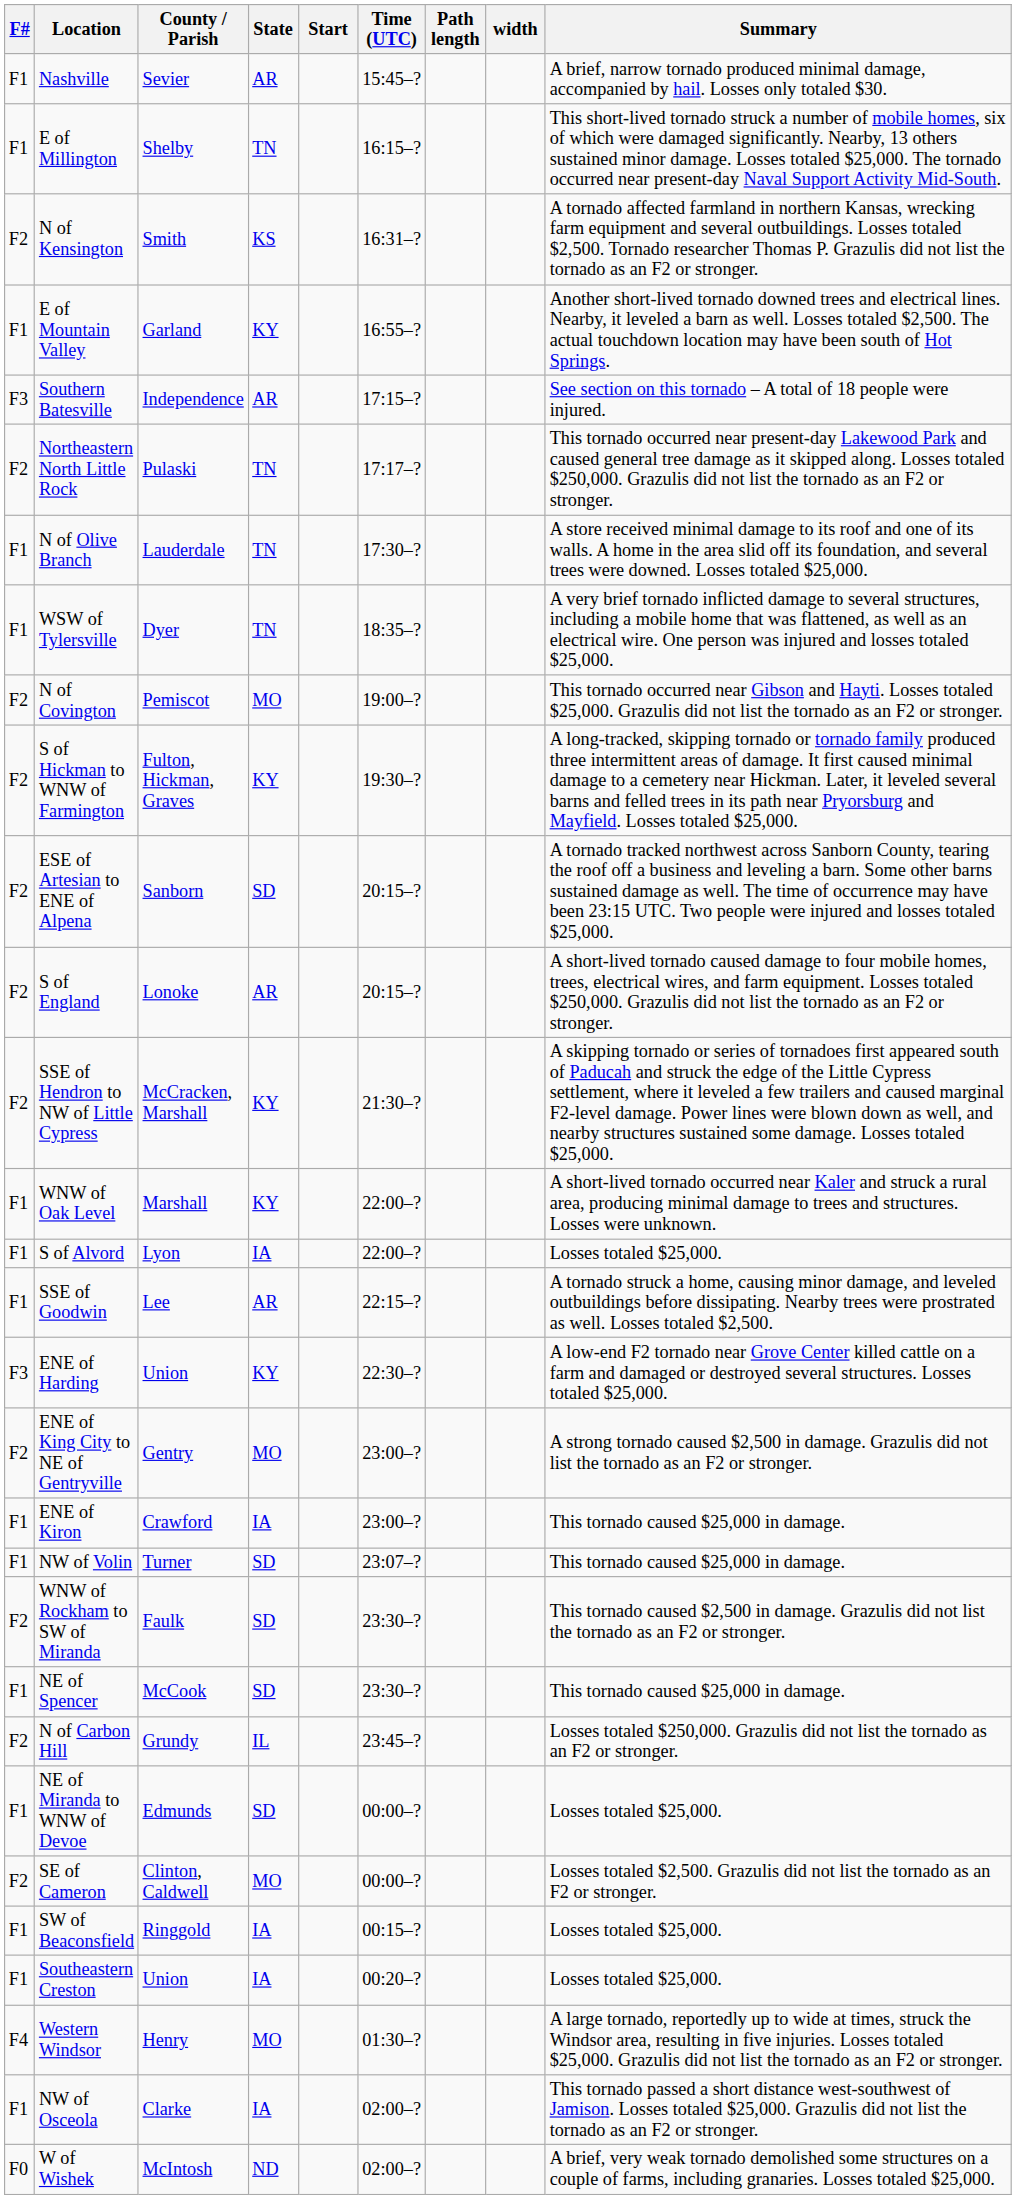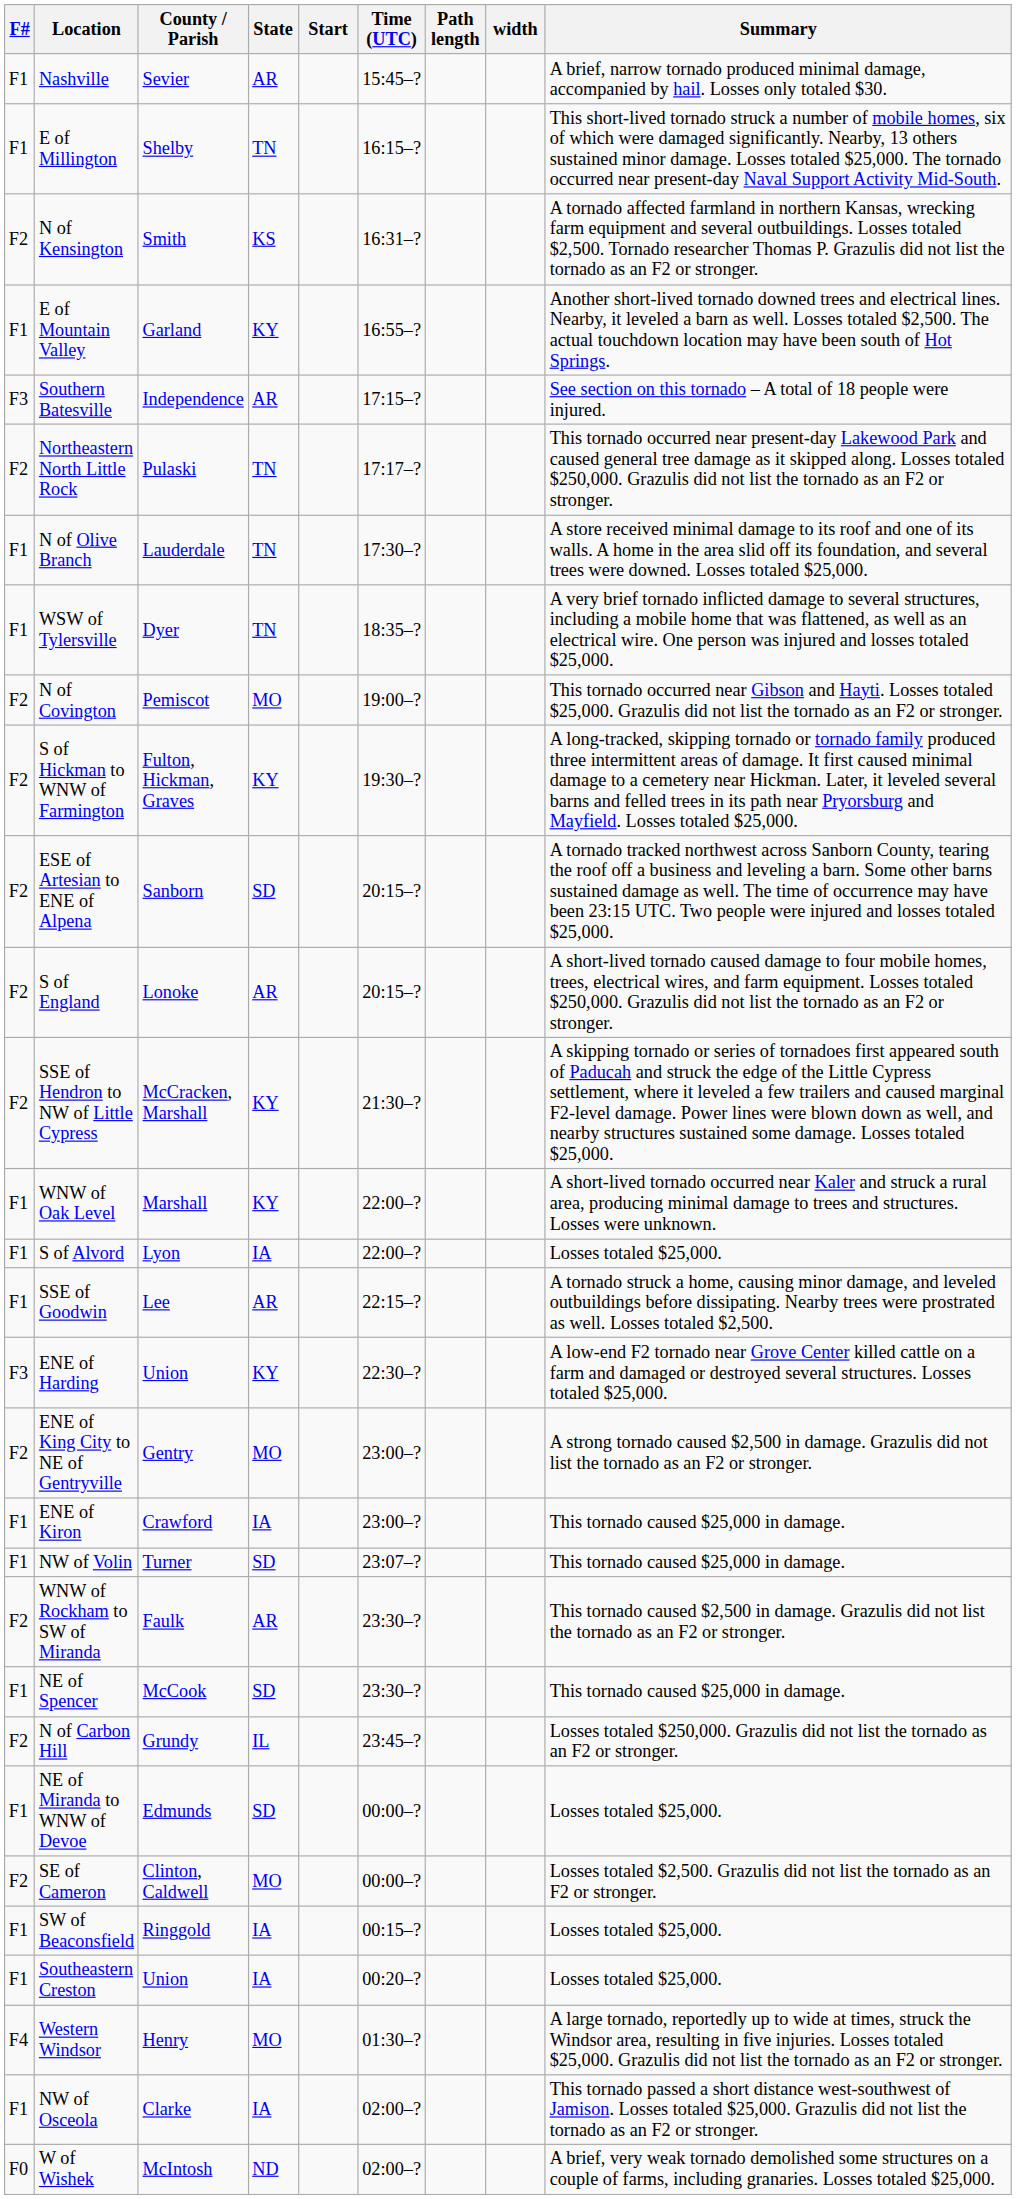(264, 1621) SD -> (265, 1621) AR
